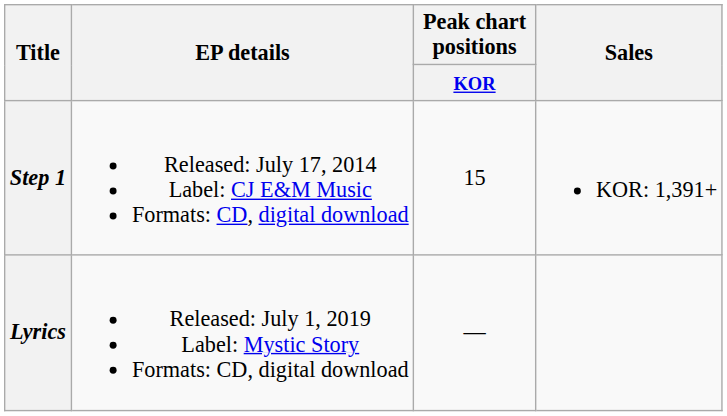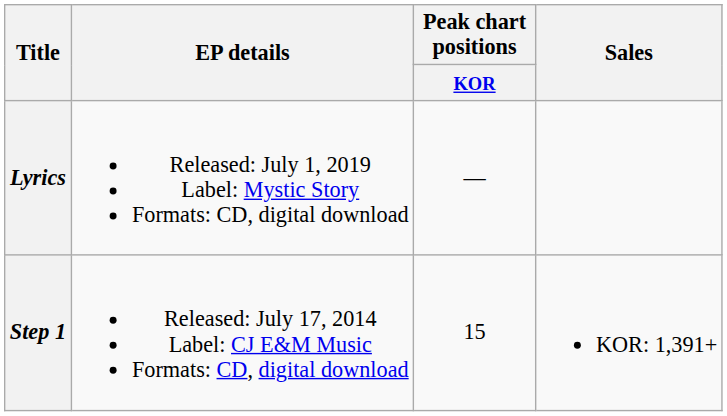rows swapped: (38, 177) <-> (38, 332)
